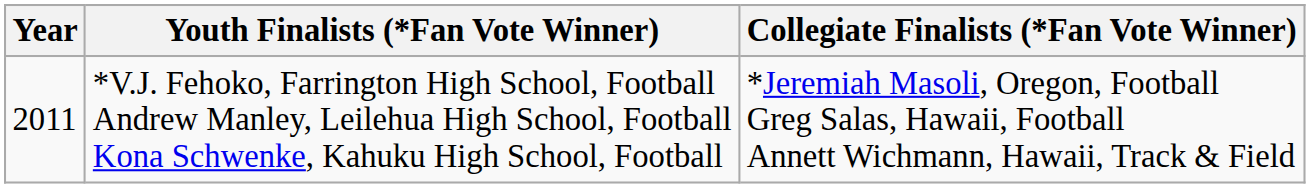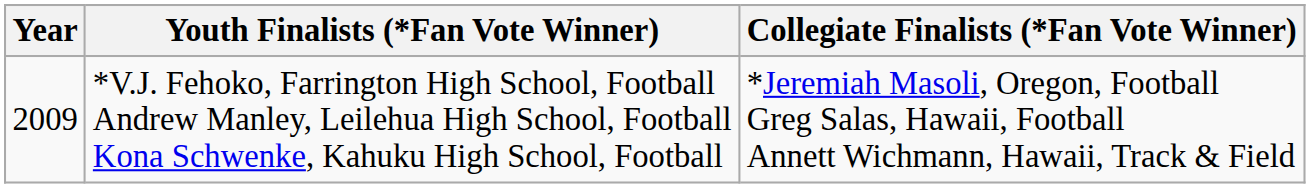(45, 118) 2011 -> (45, 118) 2009
